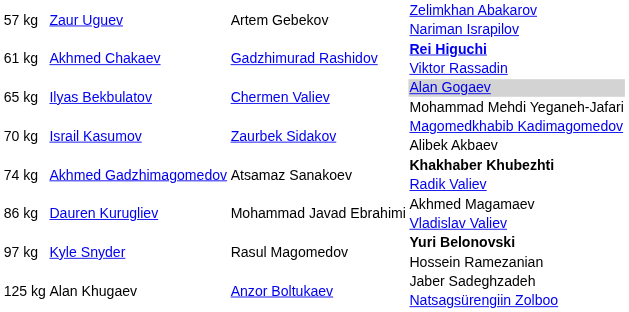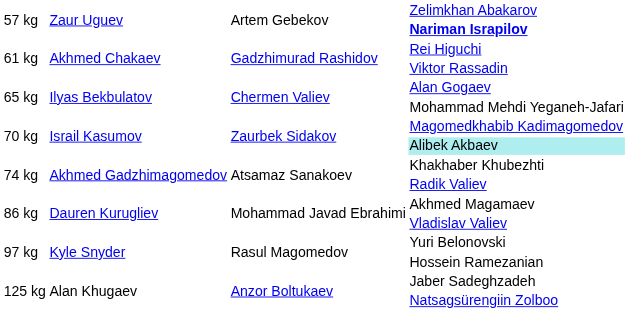(464, 29) normal -> (469, 29) bold
(448, 49) bold -> (445, 49) normal
(450, 88) lightgrey background -> (450, 88) no background
(454, 146) no background -> (454, 146) paleturquoise background
(482, 165) bold -> (477, 165) normal
(462, 242) bold -> (458, 242) normal
